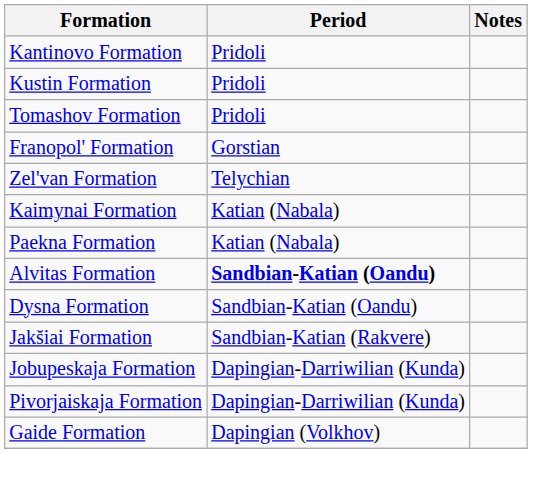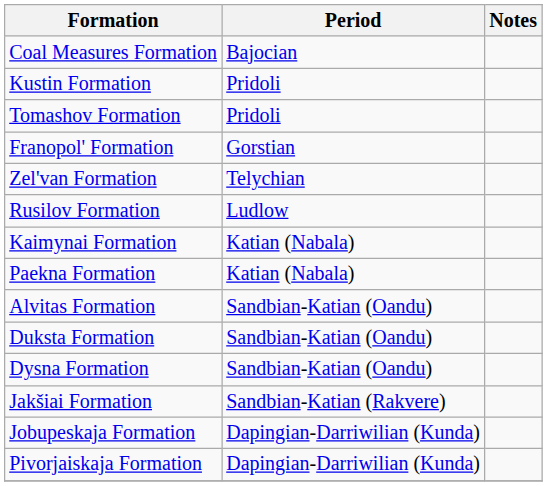+ row: (113, 52)
- row: (96, 52)
+ row: (85, 210)
(323, 274) bold -> (329, 305) normal
+ row: (82, 337)
- row: (77, 432)
